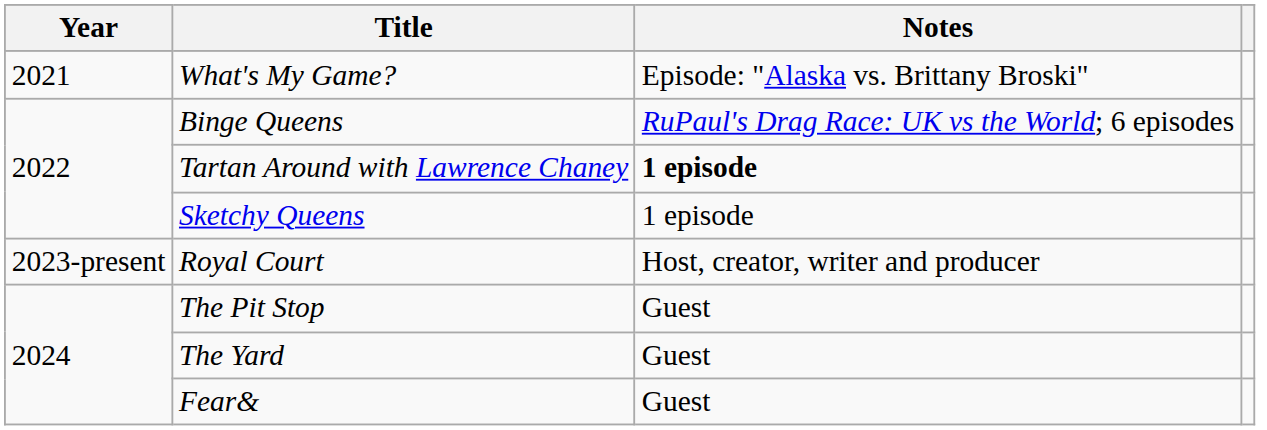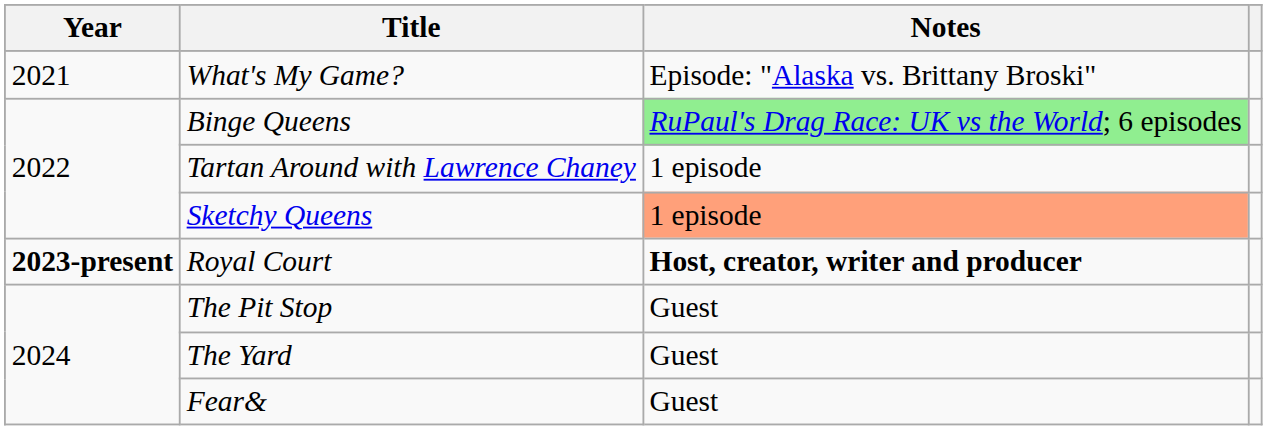(938, 121) no background -> (946, 121) lightgreen background
(699, 167) bold -> (706, 167) normal
(698, 214) no background -> (706, 214) lightsalmon background
(89, 261) normal -> (92, 261) bold
(841, 261) normal -> (866, 261) bold
